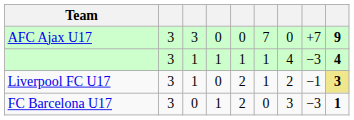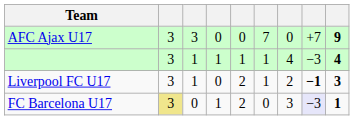(314, 81) normal -> (314, 81) bold
(337, 81) khaki background -> (337, 81) no background
(171, 103) no background -> (171, 103) khaki background
(314, 103) no background -> (314, 103) lavender background
